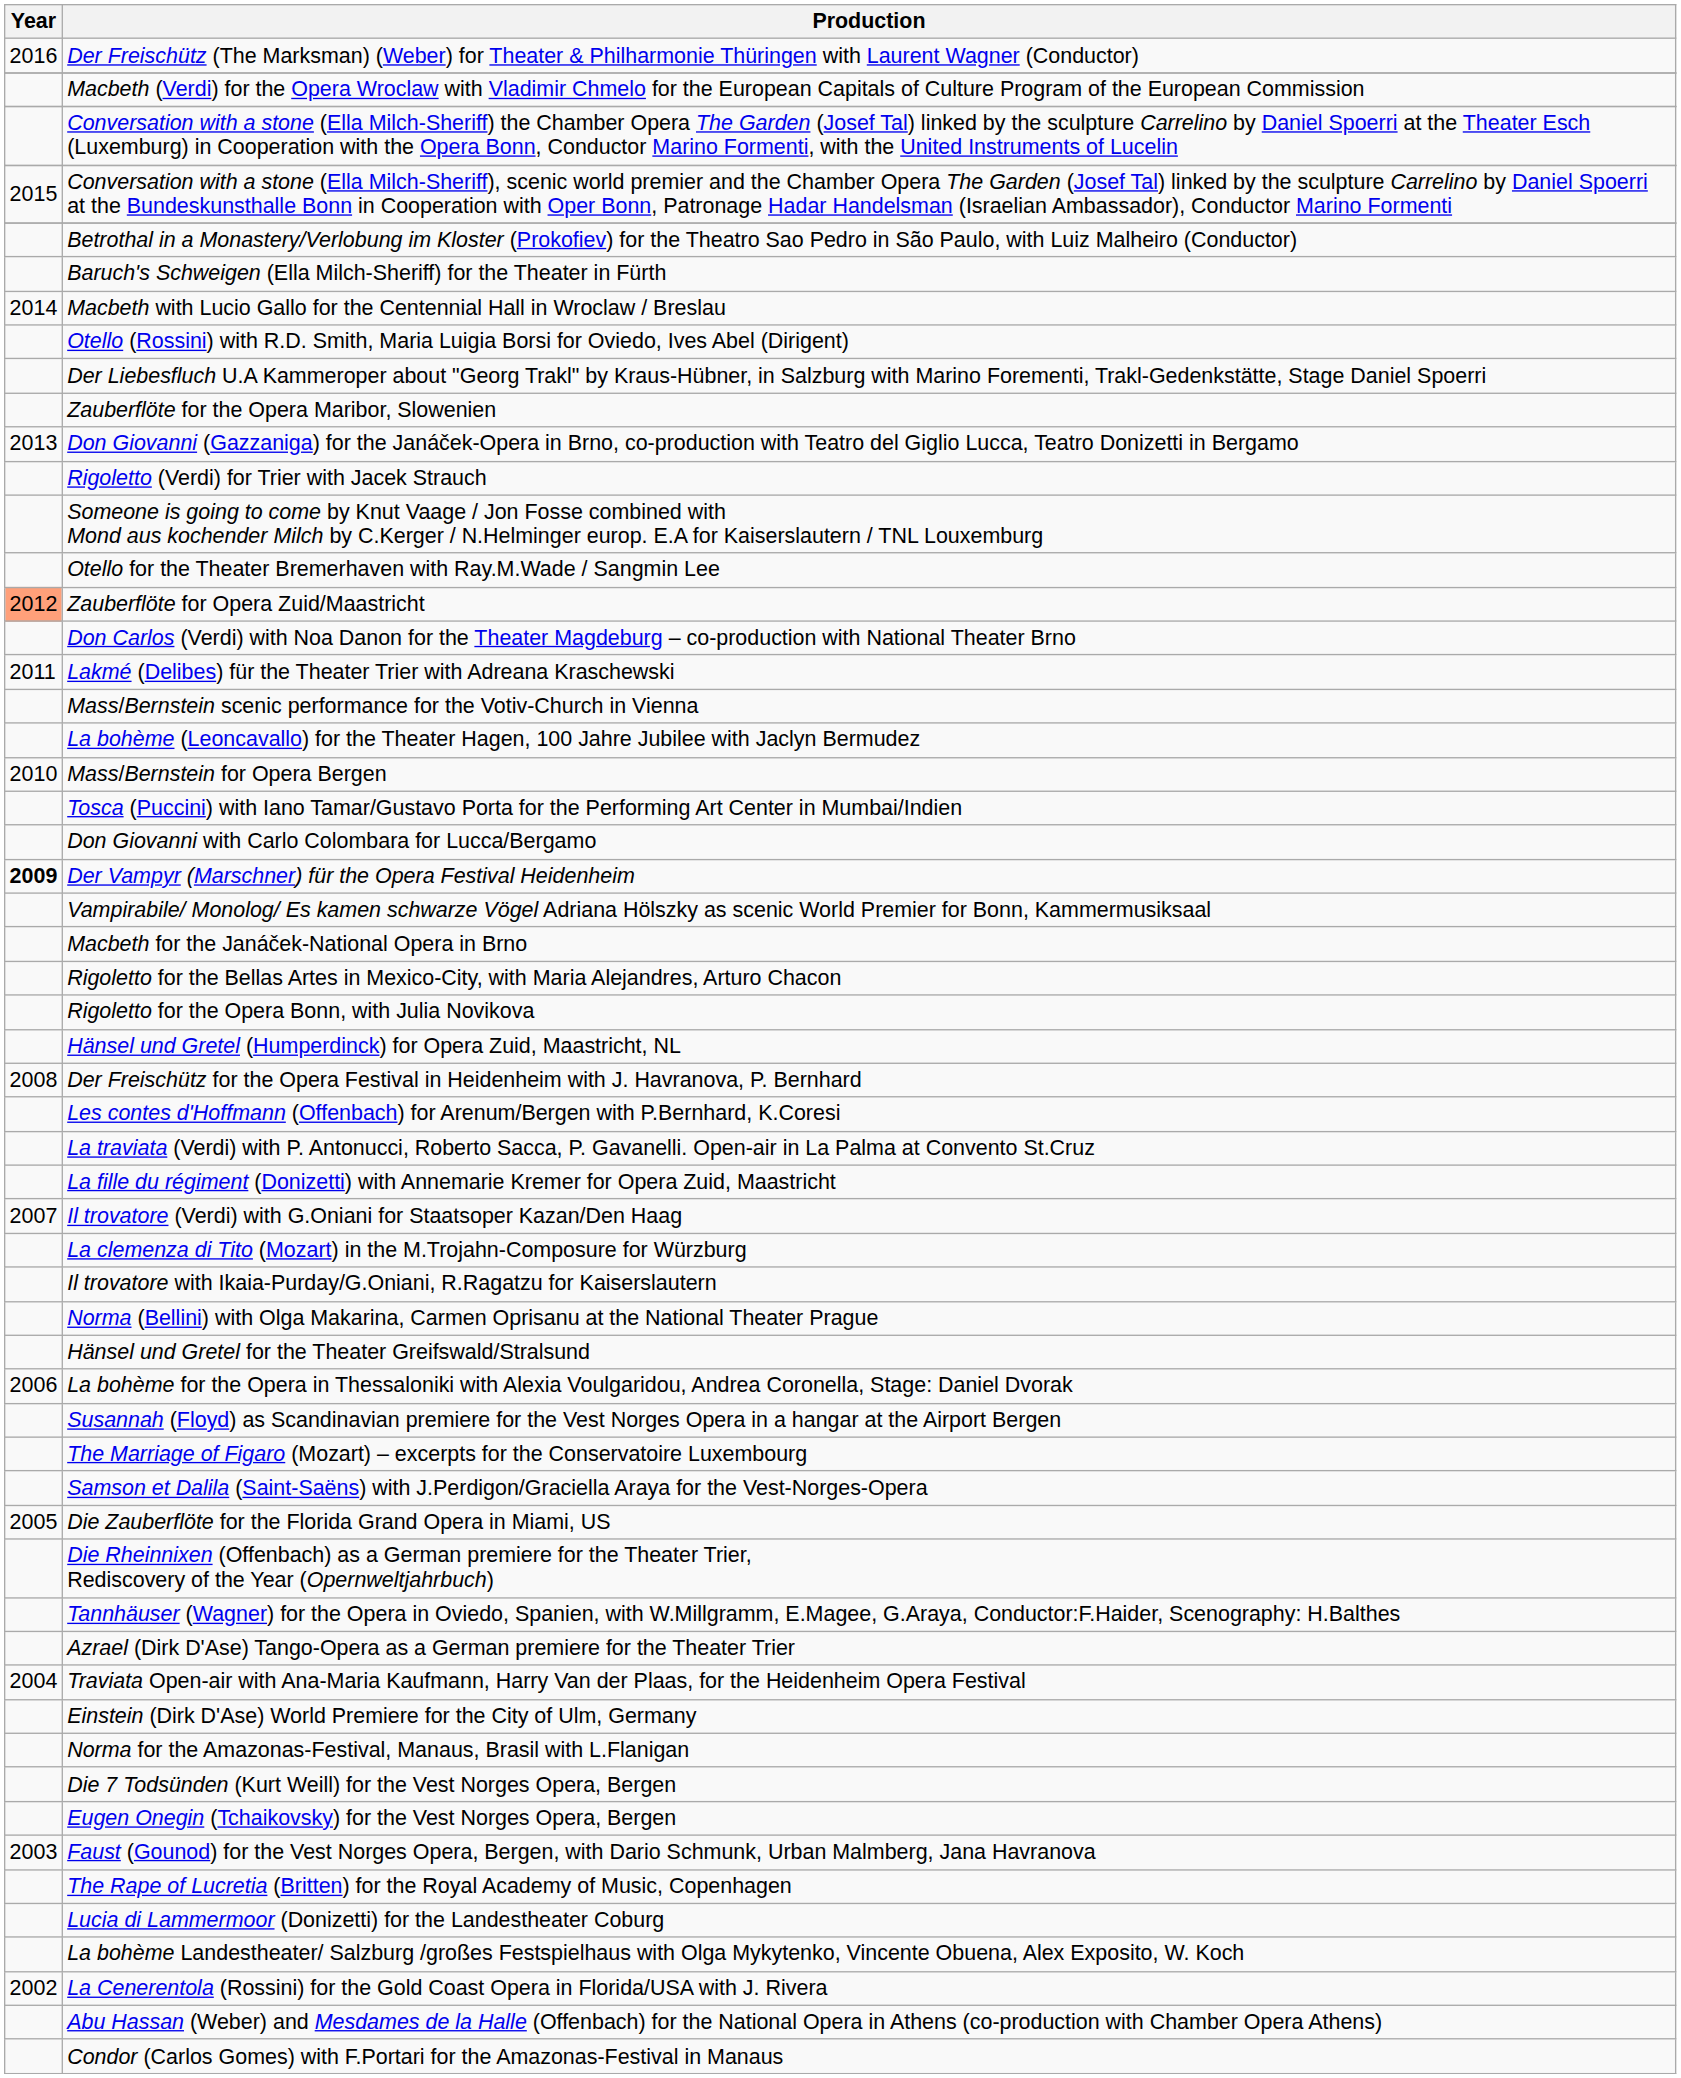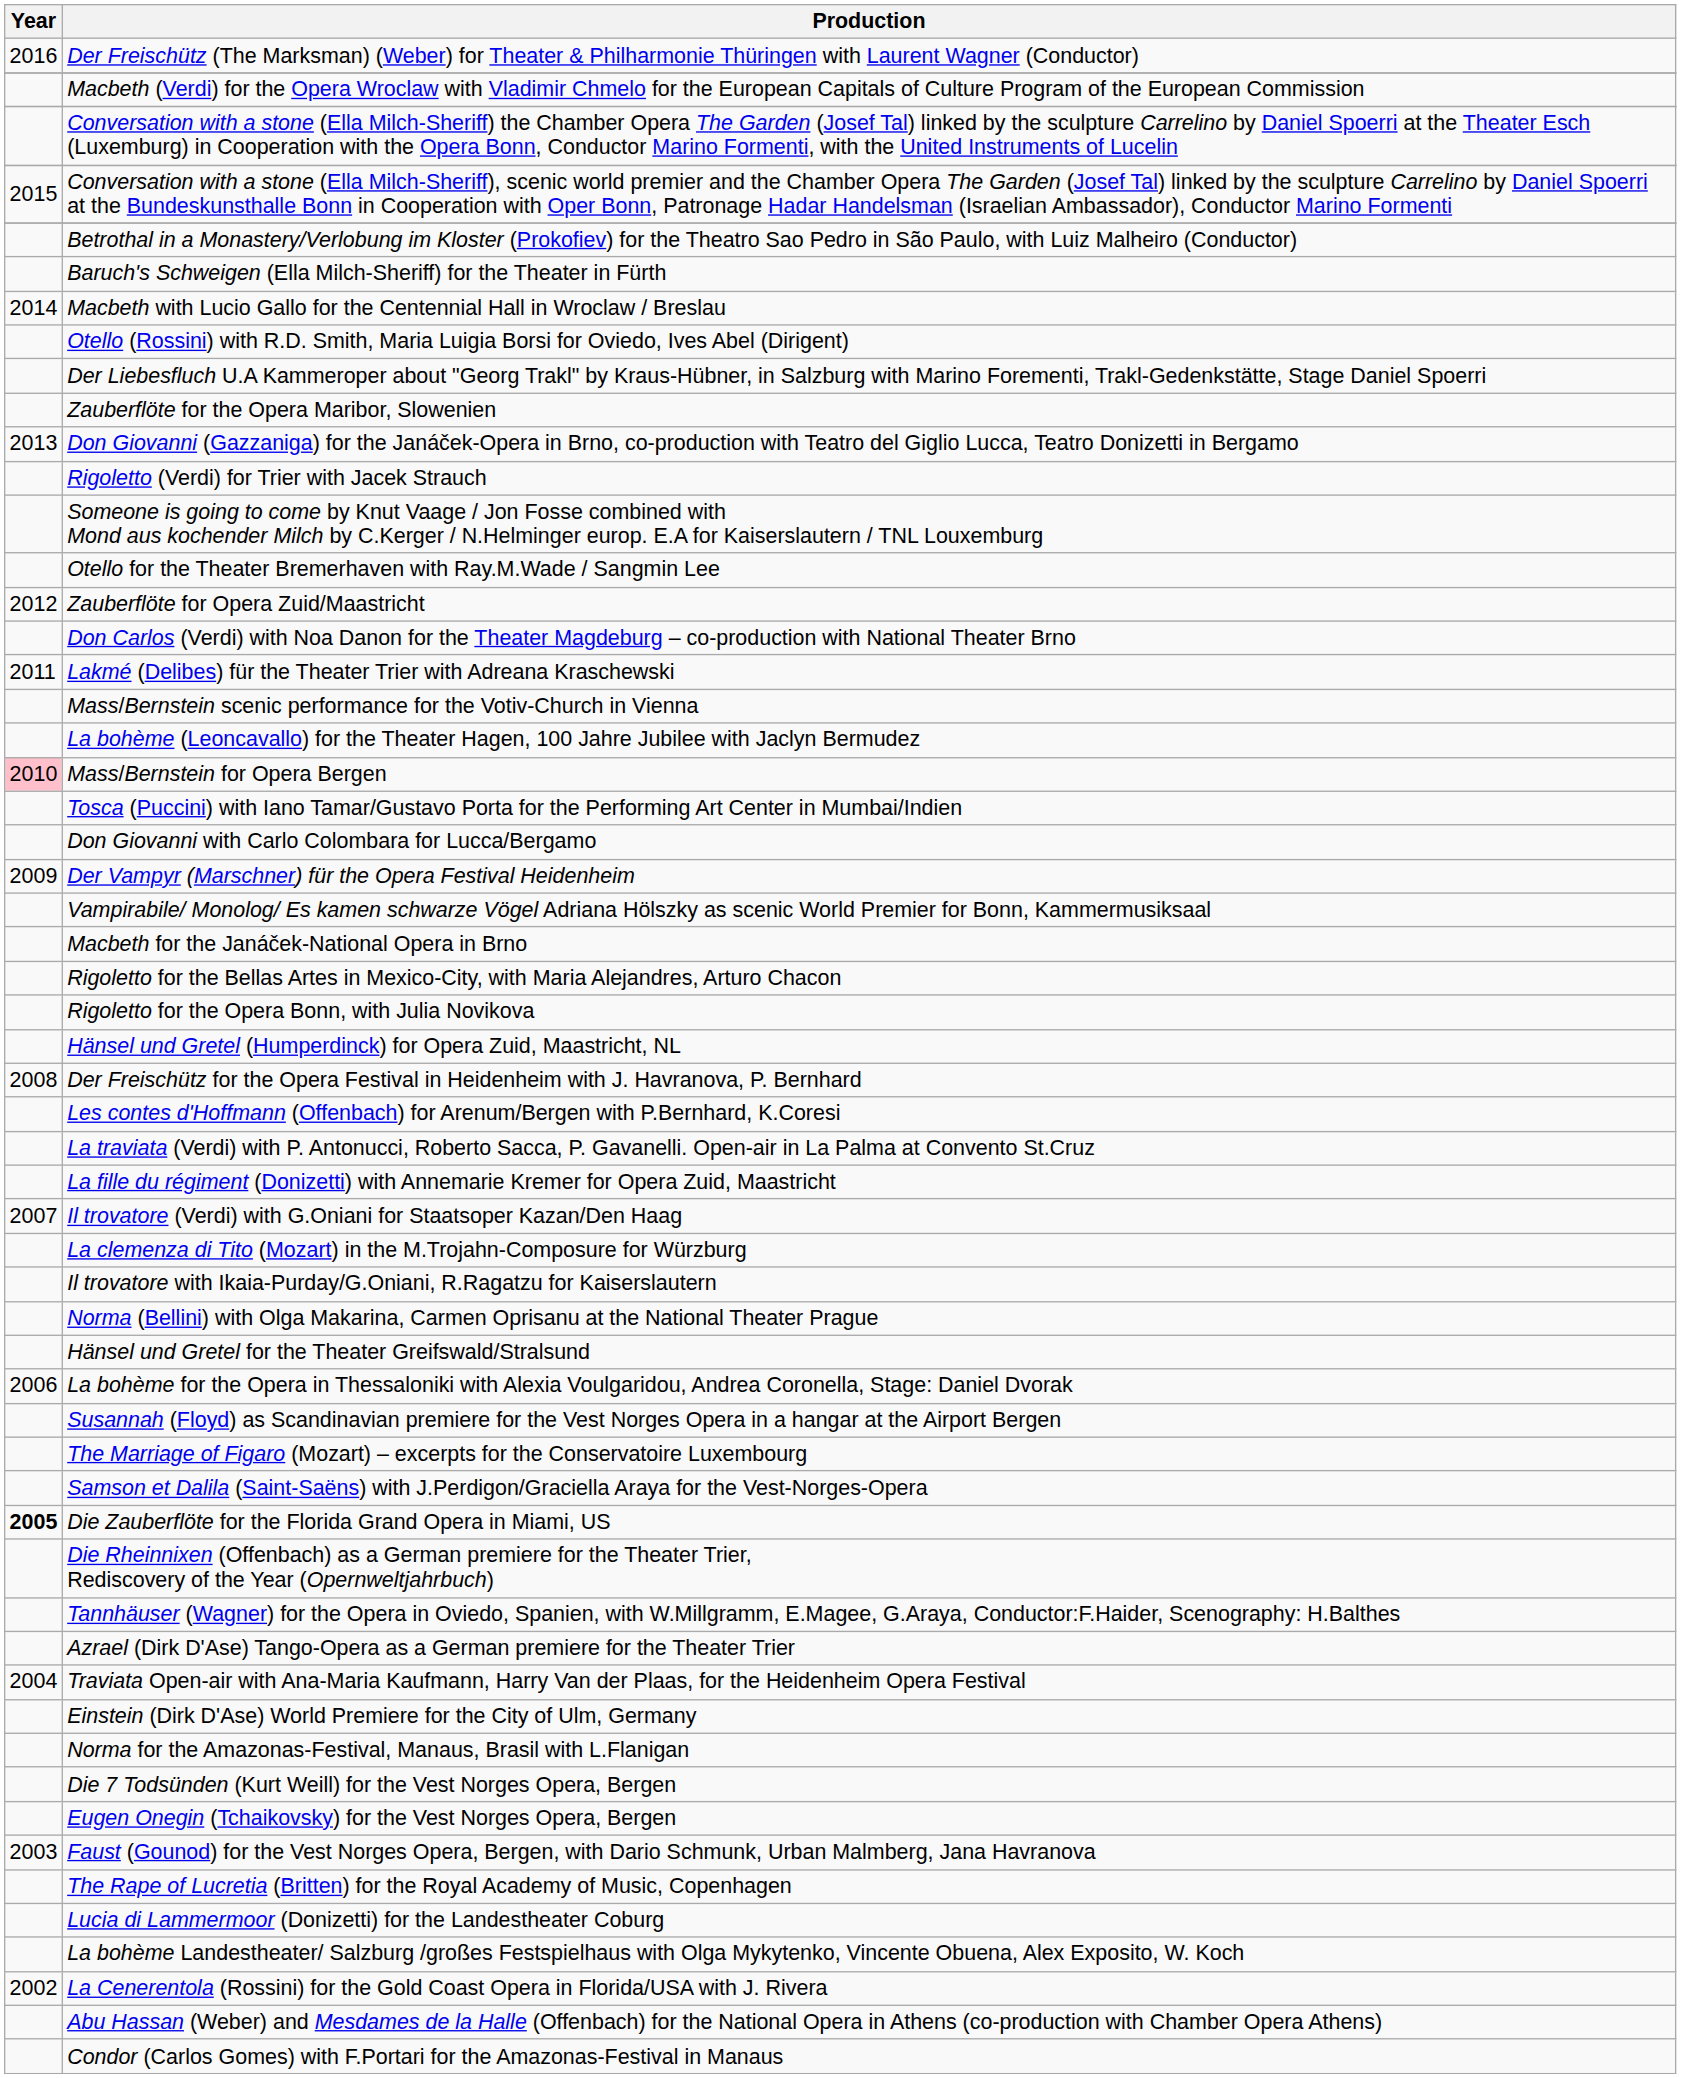(33, 603) lightsalmon background -> (33, 603) no background
(33, 773) no background -> (33, 773) pink background
(33, 875) bold -> (33, 875) normal
(33, 1521) normal -> (33, 1521) bold
